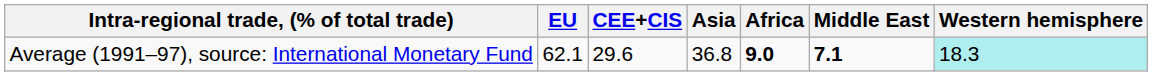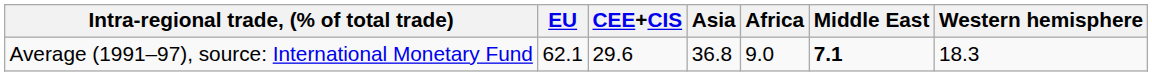(760, 53) bold -> (760, 53) normal
(959, 53) paleturquoise background -> (959, 53) no background
